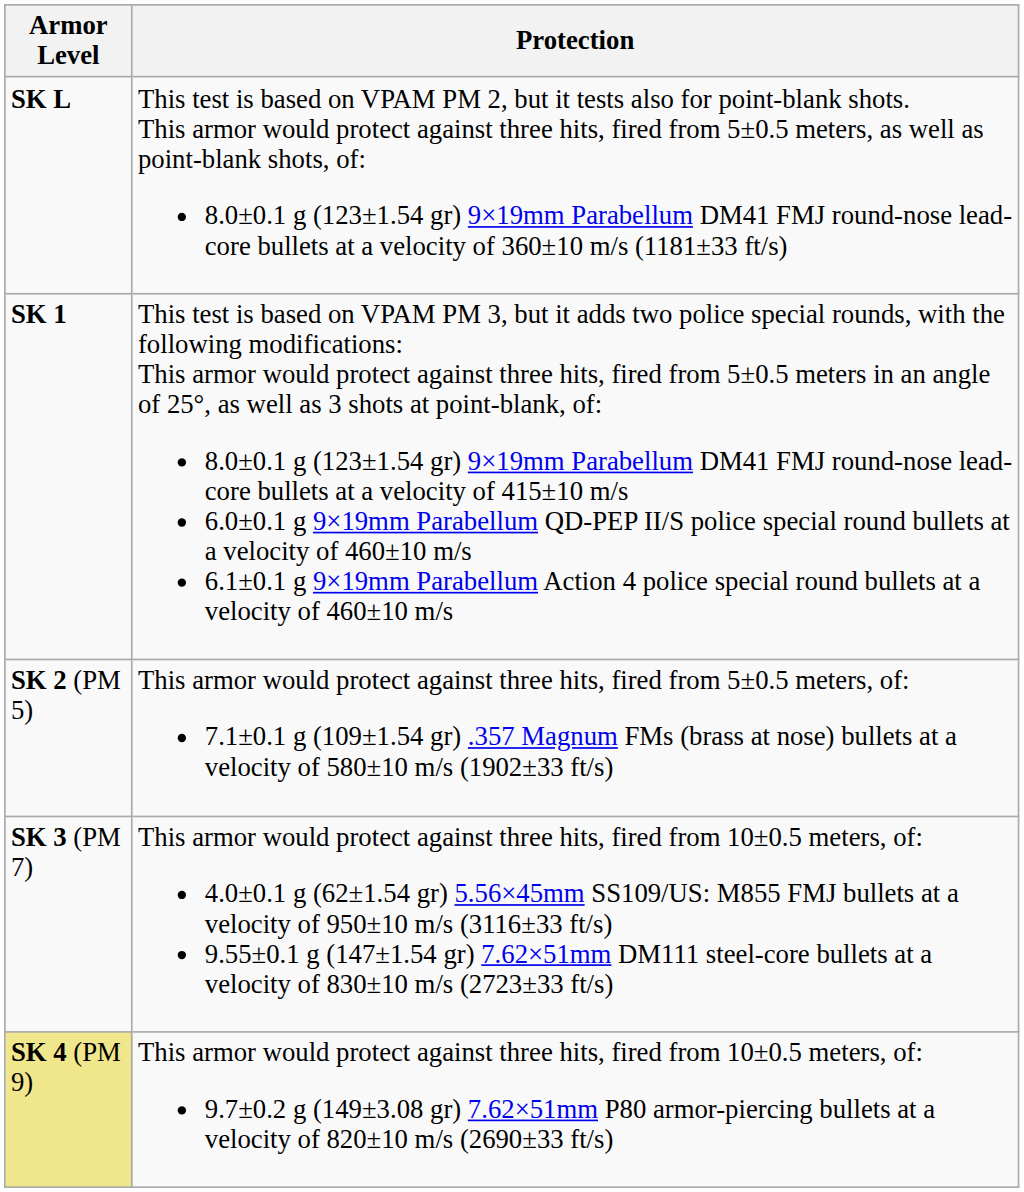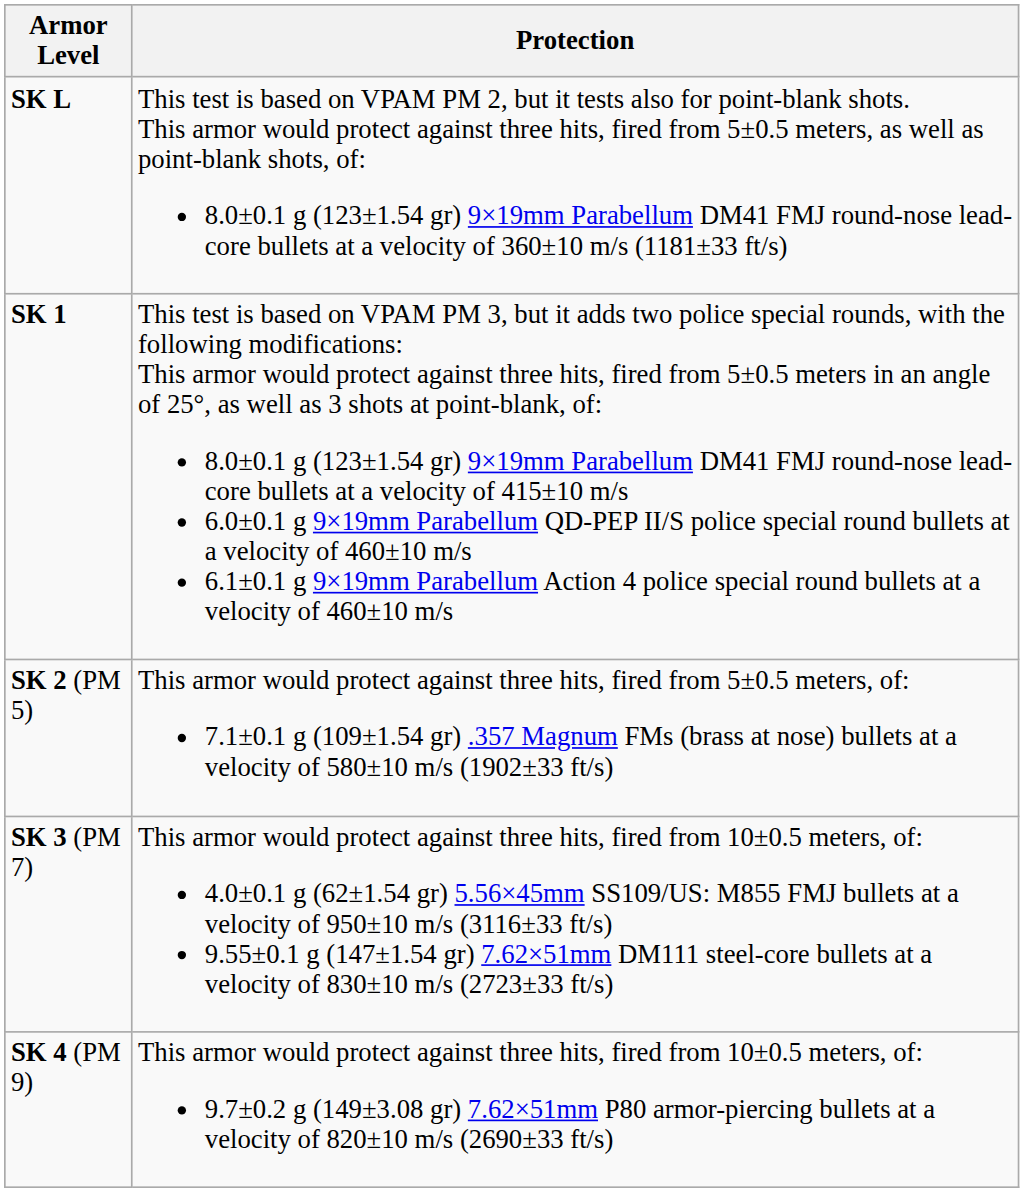(66, 1067) khaki background -> (66, 1067) no background
